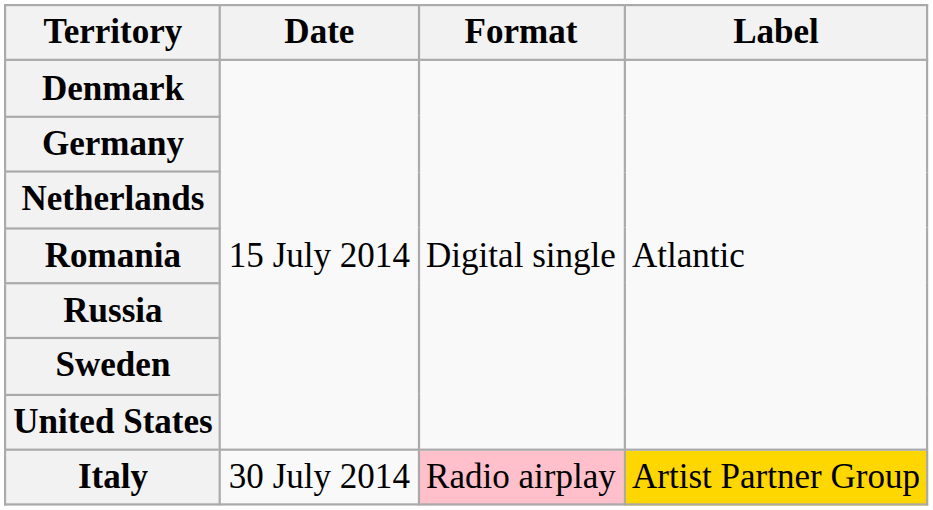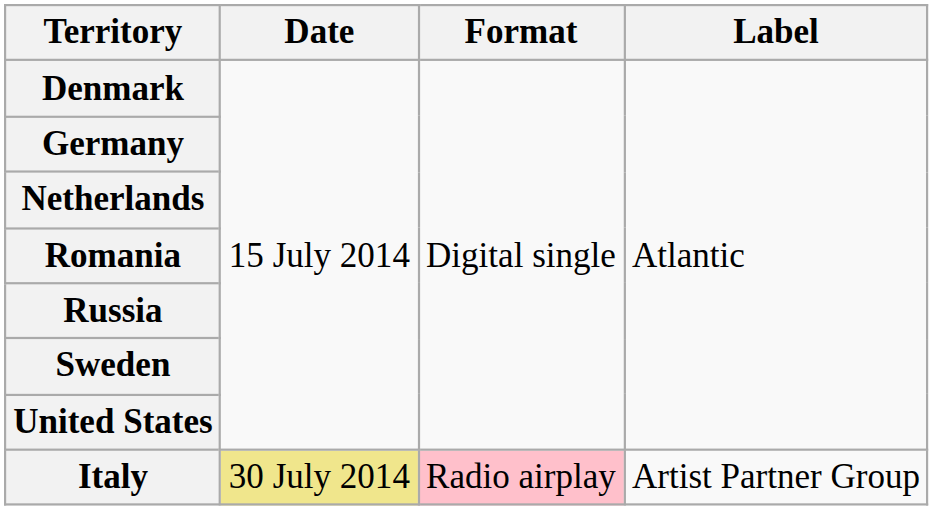(319, 476) no background -> (319, 476) khaki background
(776, 476) gold background -> (776, 476) no background
